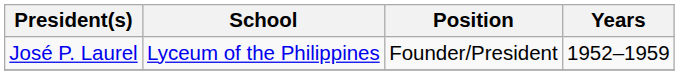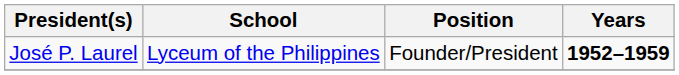(618, 53) normal -> (618, 53) bold
